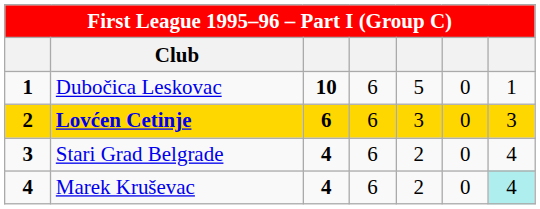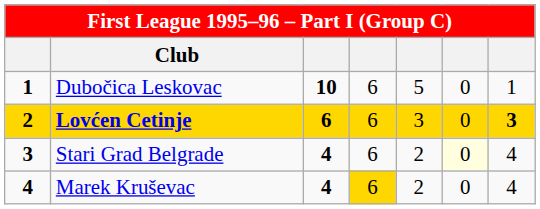(512, 120) normal -> (512, 120) bold
(465, 154) no background -> (465, 154) lightyellow background
(373, 187) no background -> (373, 187) gold background
(512, 187) paleturquoise background -> (512, 187) no background
